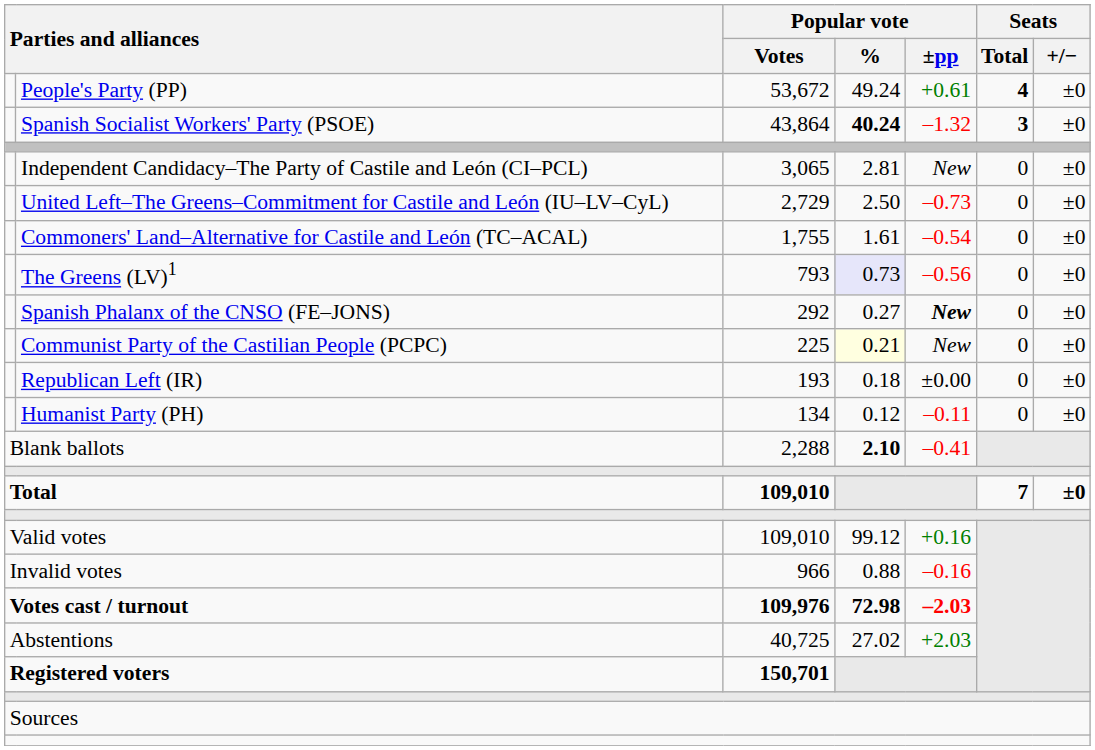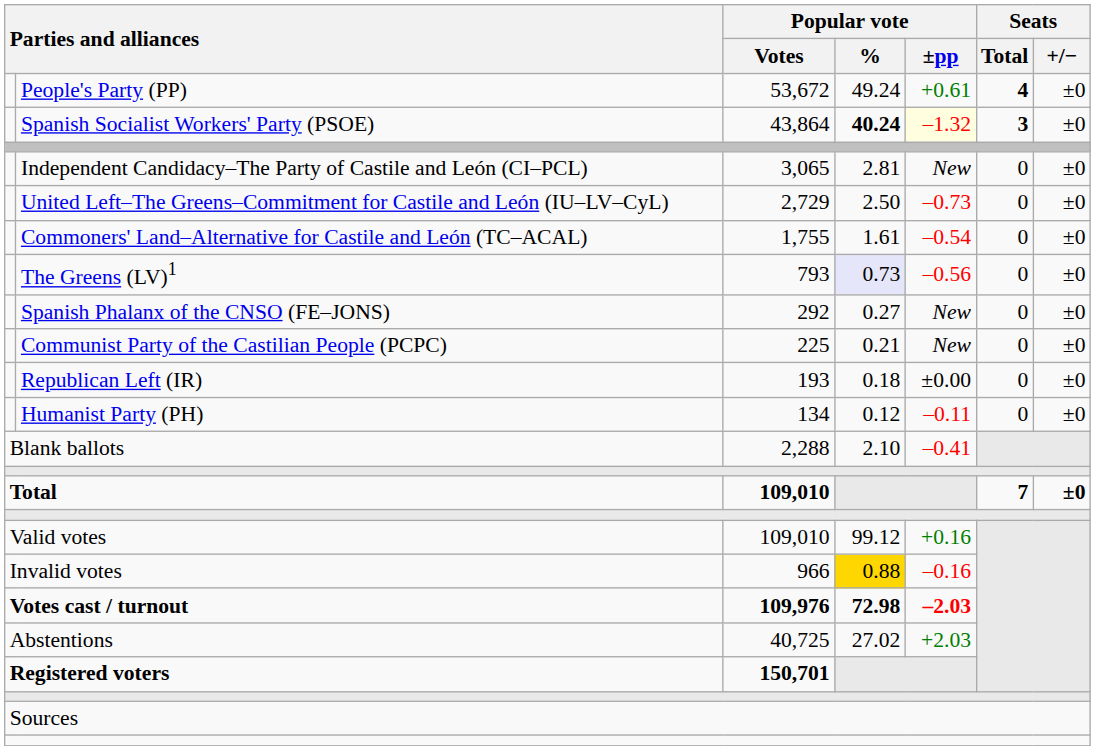(947, 124) no background -> (947, 124) lightyellow background
(951, 311) bold -> (952, 311) normal
(881, 345) lightyellow background -> (881, 345) no background
(881, 448) bold -> (881, 448) normal
(881, 571) no background -> (881, 571) gold background
